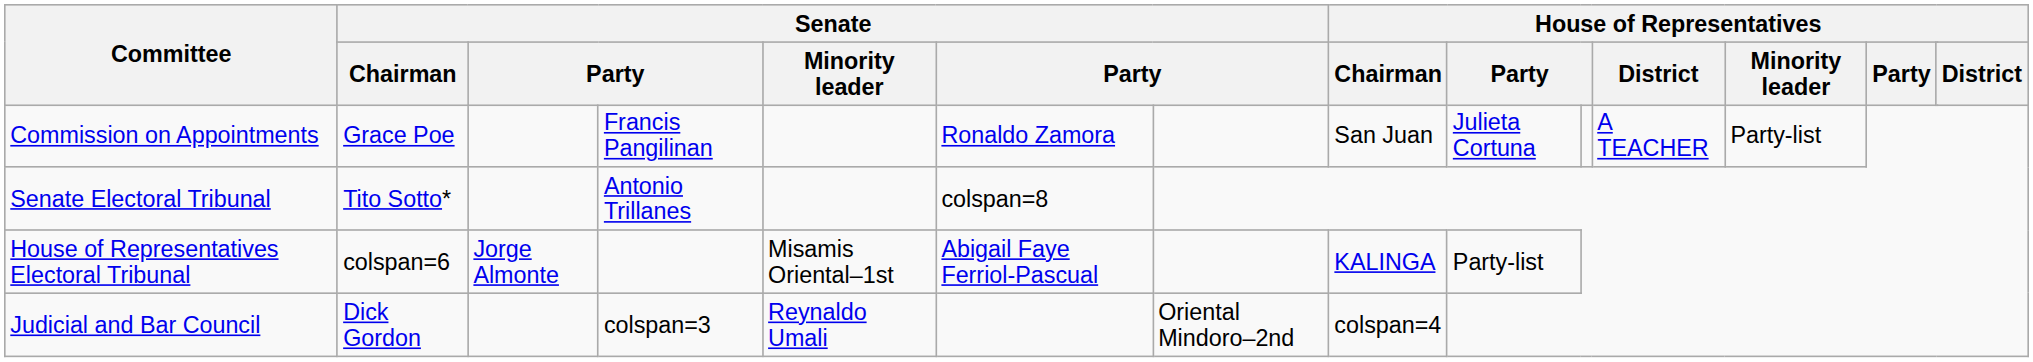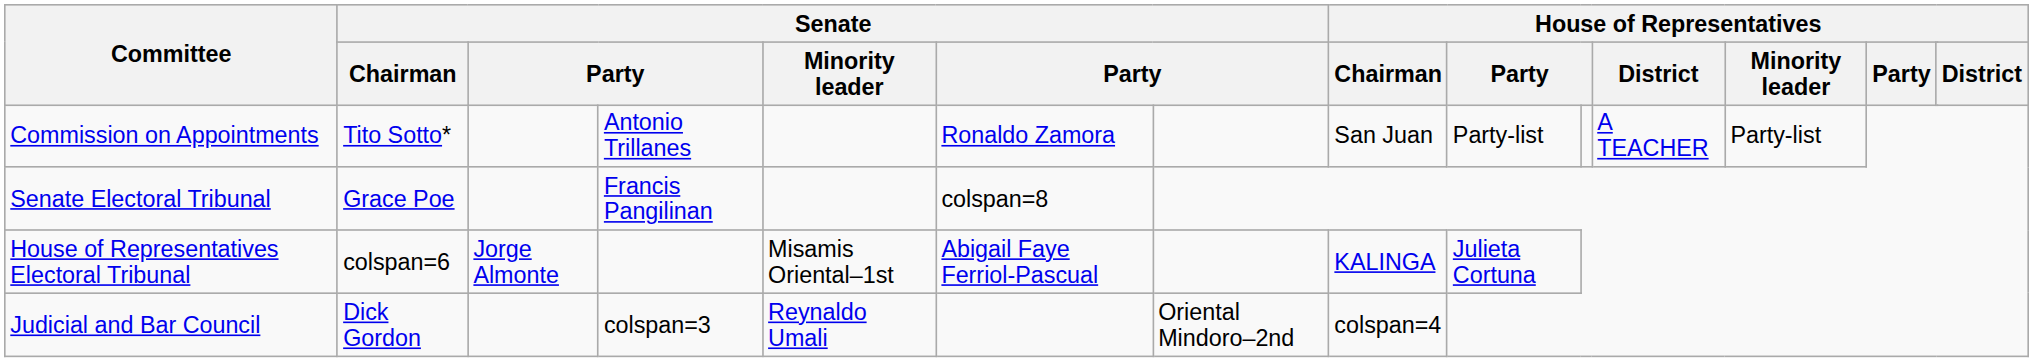(399, 136) Grace Poe -> (397, 136) Tito Sotto*
(658, 136) Francis Pangilinan -> (648, 136) Antonio Trillanes
(1494, 136) Julieta Cortuna -> (1498, 136) Party-list
(397, 199) Tito Sotto* -> (399, 199) Grace Poe
(648, 199) Antonio Trillanes -> (658, 199) Francis Pangilinan
(1498, 262) Party-list -> (1494, 262) Julieta Cortuna
